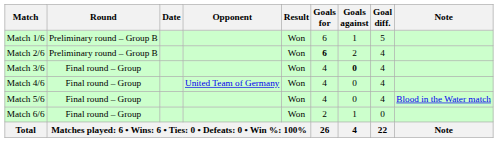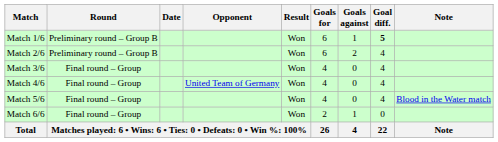(382, 37) normal -> (382, 37) bold
(325, 53) bold -> (325, 53) normal
(354, 68) bold -> (354, 68) normal
